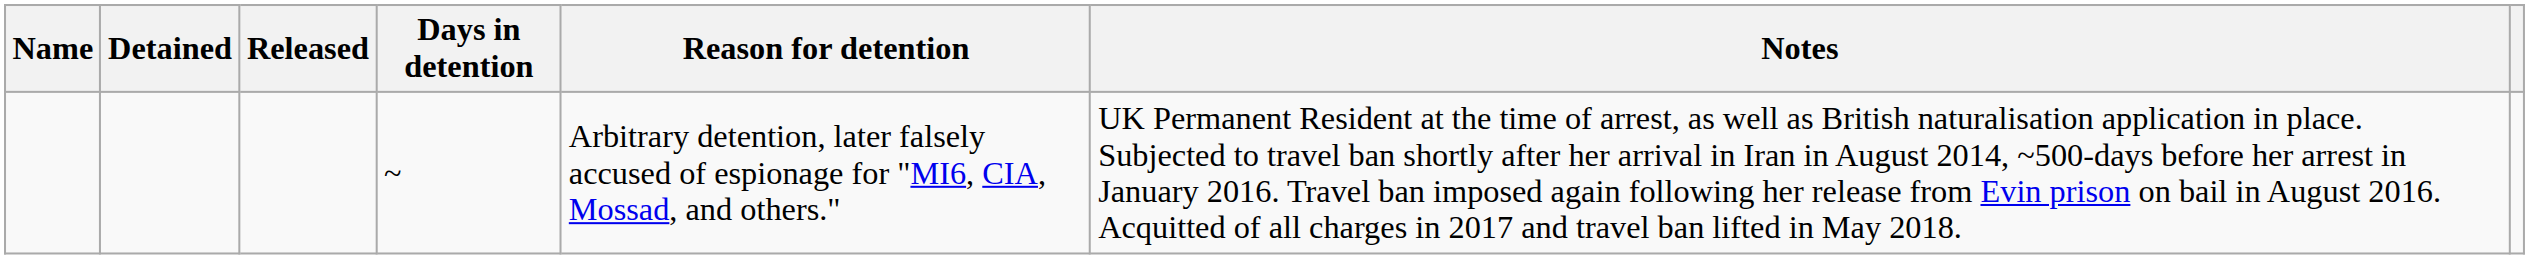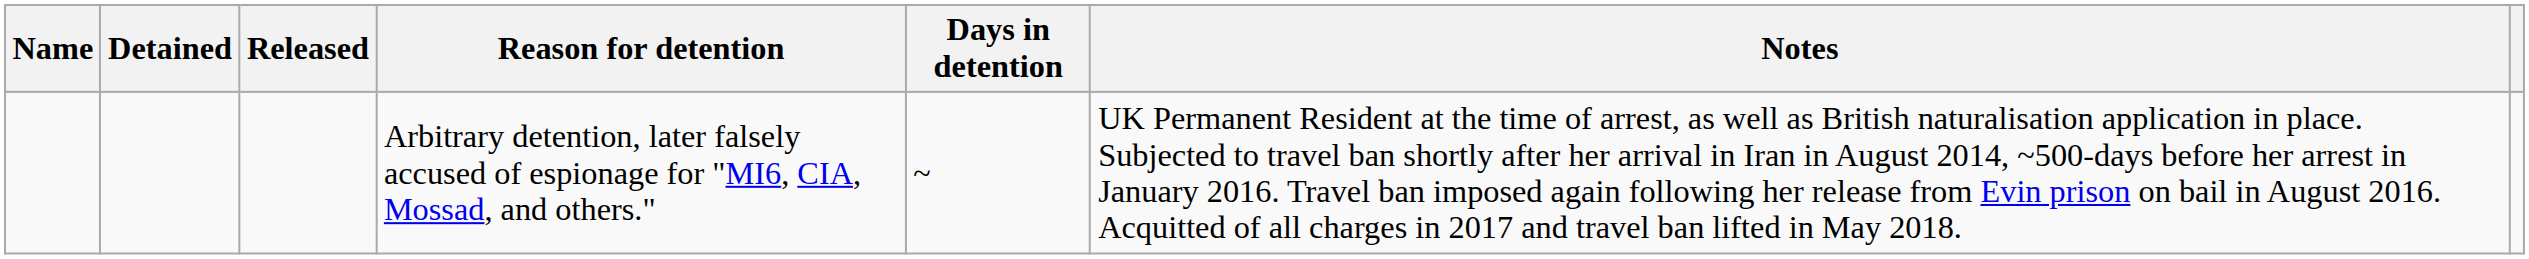columns swapped: (469, 48) <-> (826, 48)
